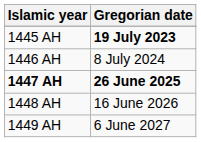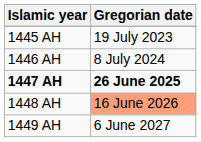(135, 37) bold -> (133, 37) normal
(136, 103) no background -> (136, 103) lightsalmon background
